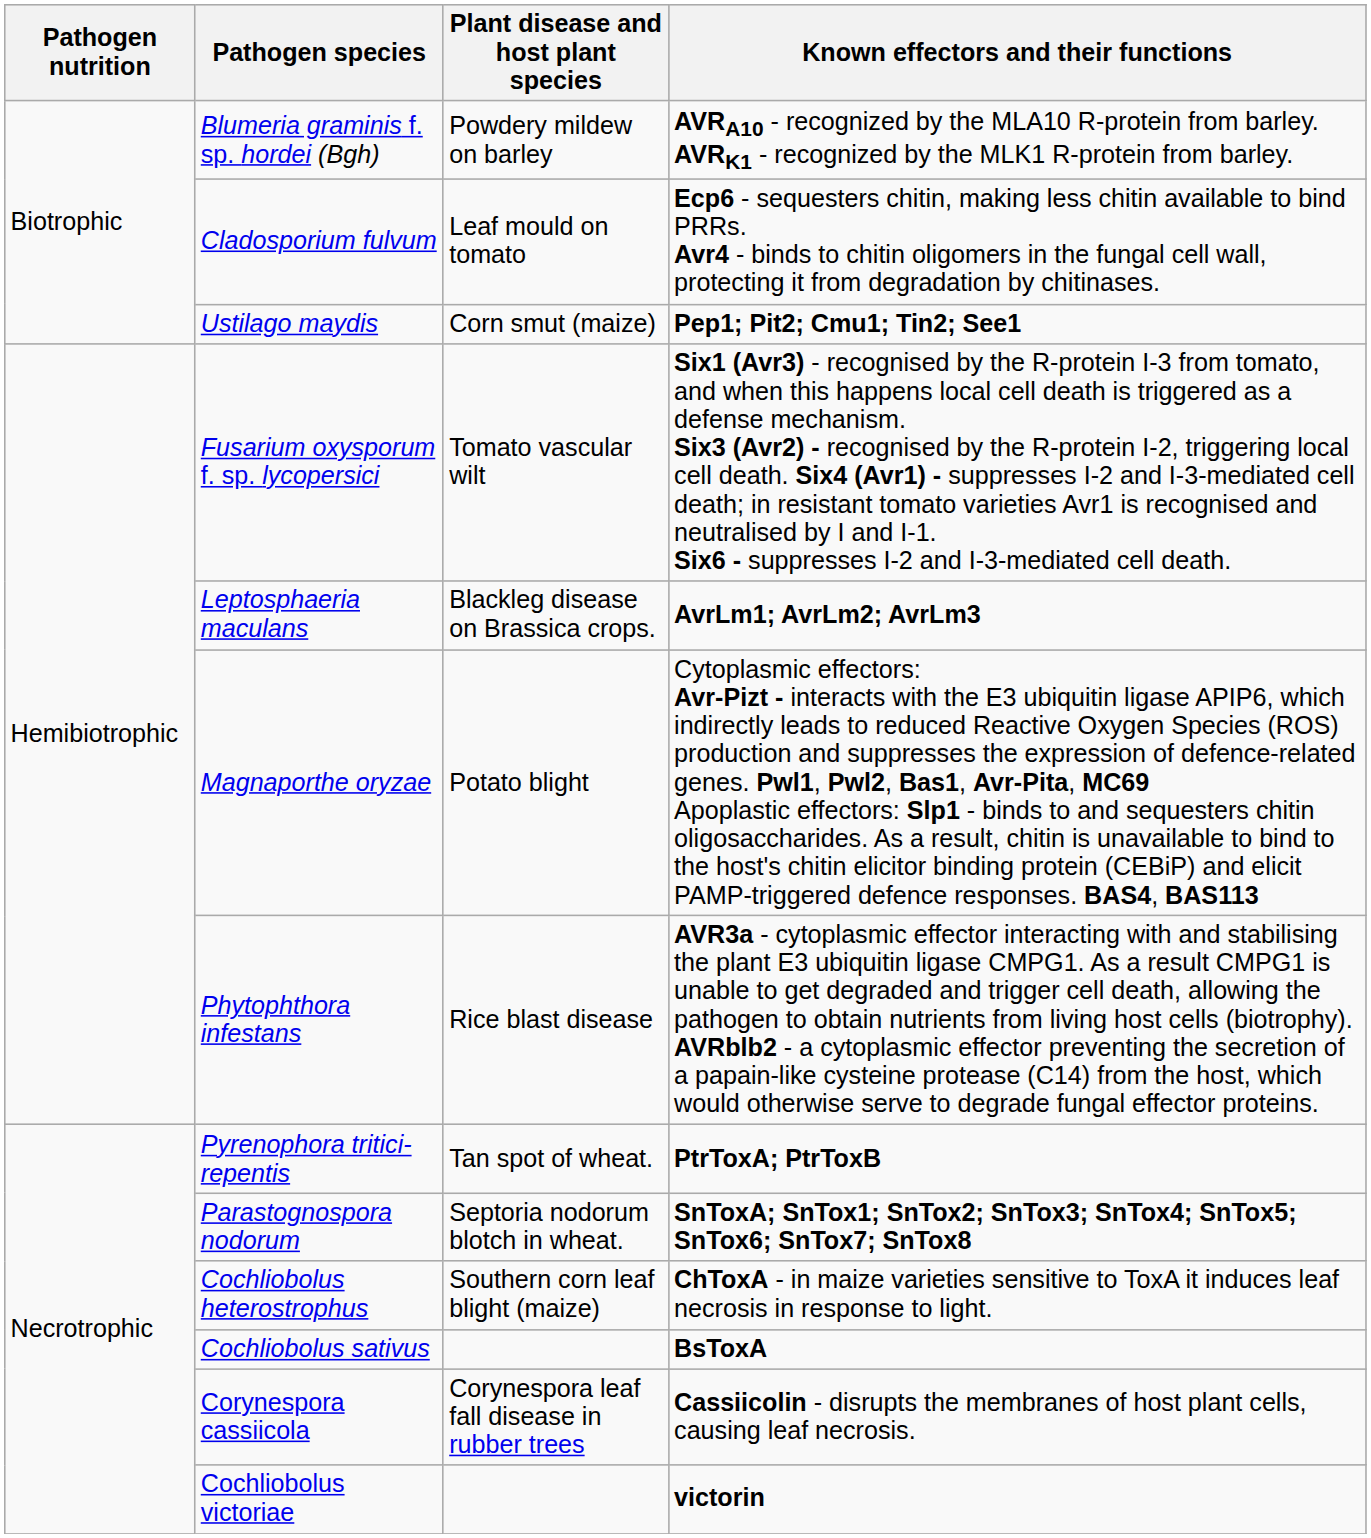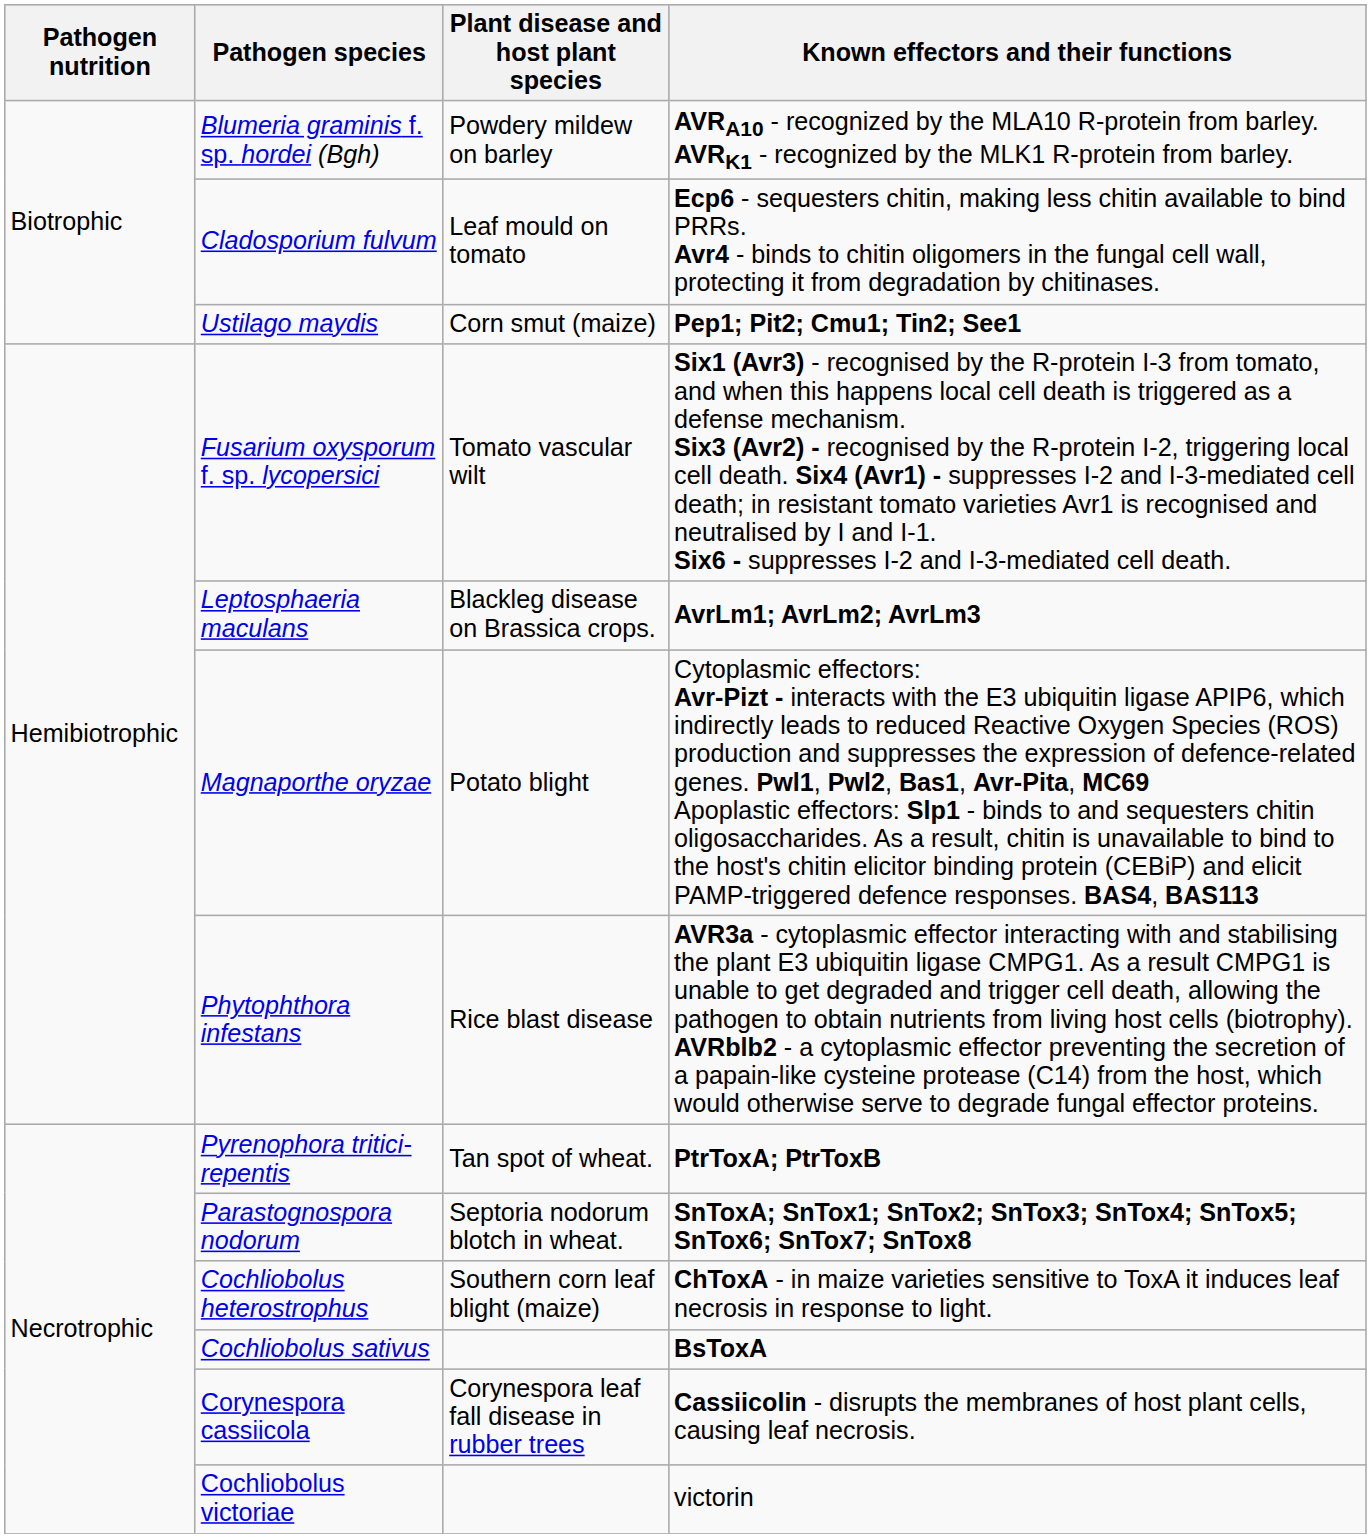(719, 1499) bold -> (714, 1499) normal
